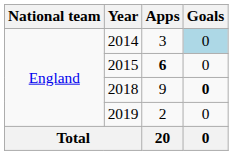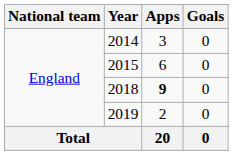(205, 41) lightblue background -> (205, 41) no background
(163, 65) bold -> (163, 65) normal
(163, 89) normal -> (163, 89) bold
(205, 89) bold -> (205, 89) normal
